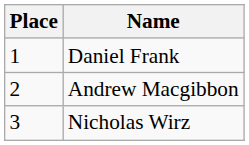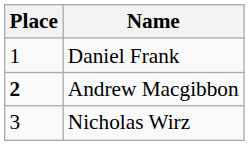(15, 88) normal -> (15, 88) bold
